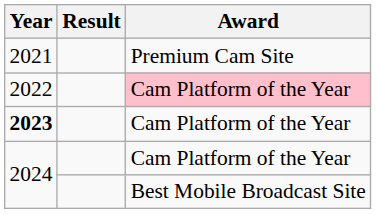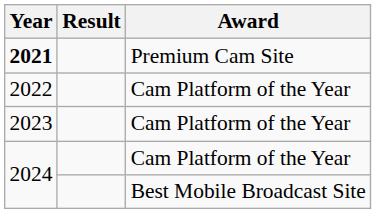(31, 55) normal -> (31, 55) bold
(240, 89) pink background -> (240, 89) no background
(31, 123) bold -> (31, 123) normal
